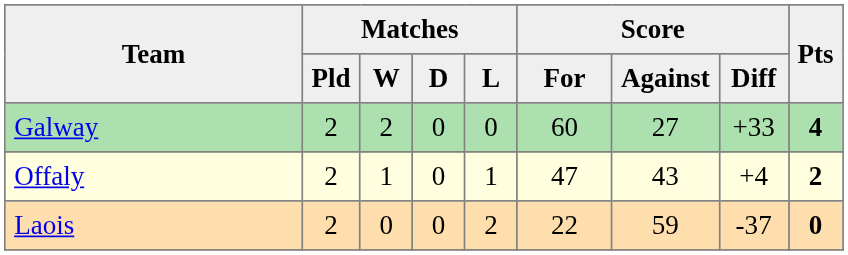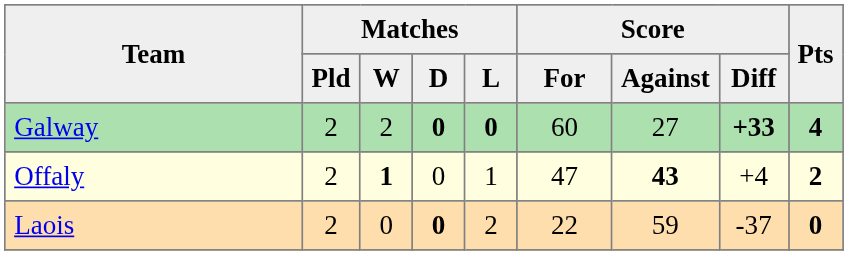(439, 127) normal -> (439, 127) bold
(491, 127) normal -> (491, 127) bold
(754, 127) normal -> (754, 127) bold
(386, 176) normal -> (386, 176) bold
(665, 176) normal -> (665, 176) bold
(439, 225) normal -> (439, 225) bold
